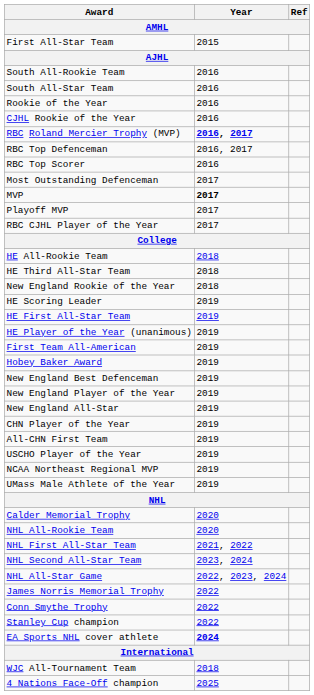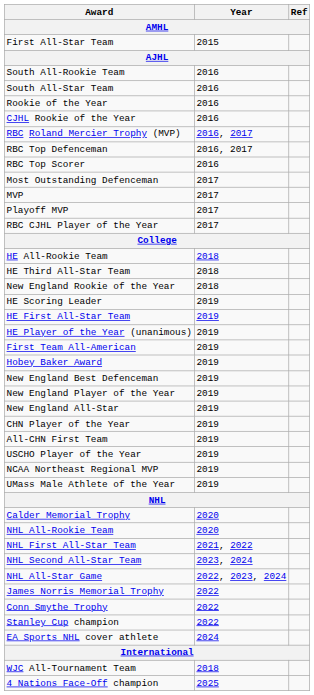(225, 134) bold -> (225, 134) normal
(208, 195) bold -> (208, 195) normal
(208, 637) bold -> (208, 637) normal
